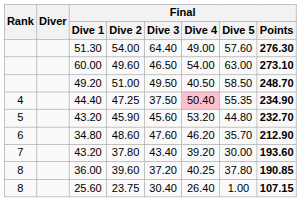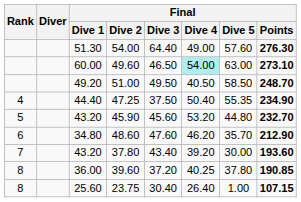(201, 65) no background -> (201, 65) paleturquoise background
(201, 100) pink background -> (201, 100) no background
